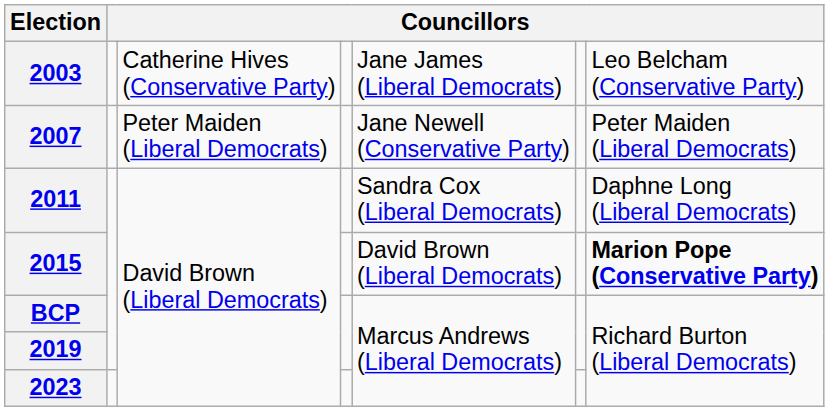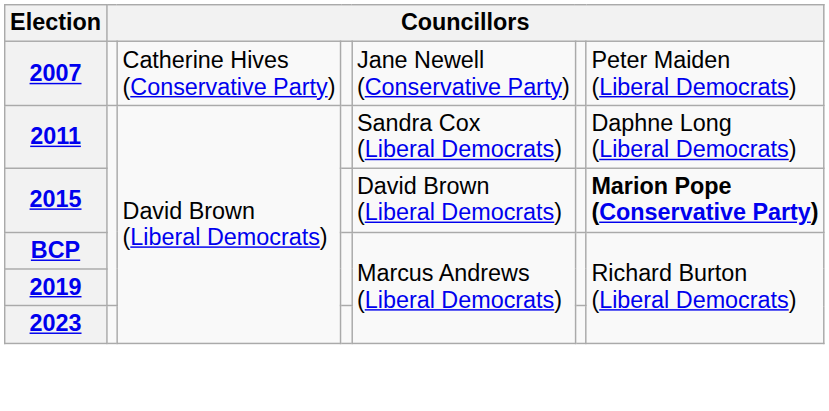- row: (56, 73)
(225, 136) Peter Maiden (Liberal Democrats) -> (229, 73) Catherine Hives (Conservative Party)
